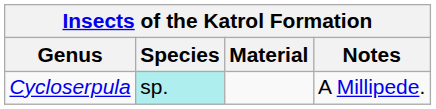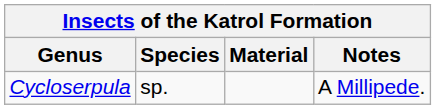(154, 87) paleturquoise background -> (154, 87) no background
